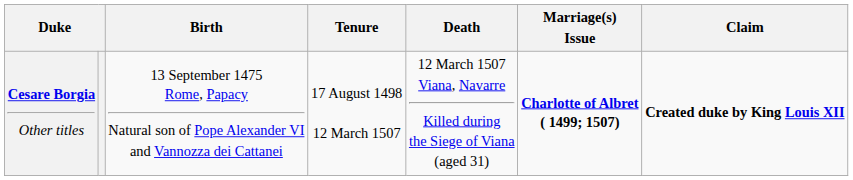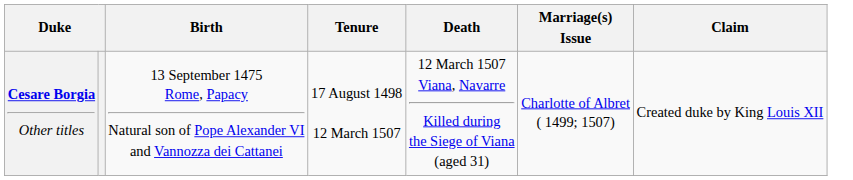(580, 113) bold -> (576, 113) normal
(745, 113) bold -> (730, 113) normal
